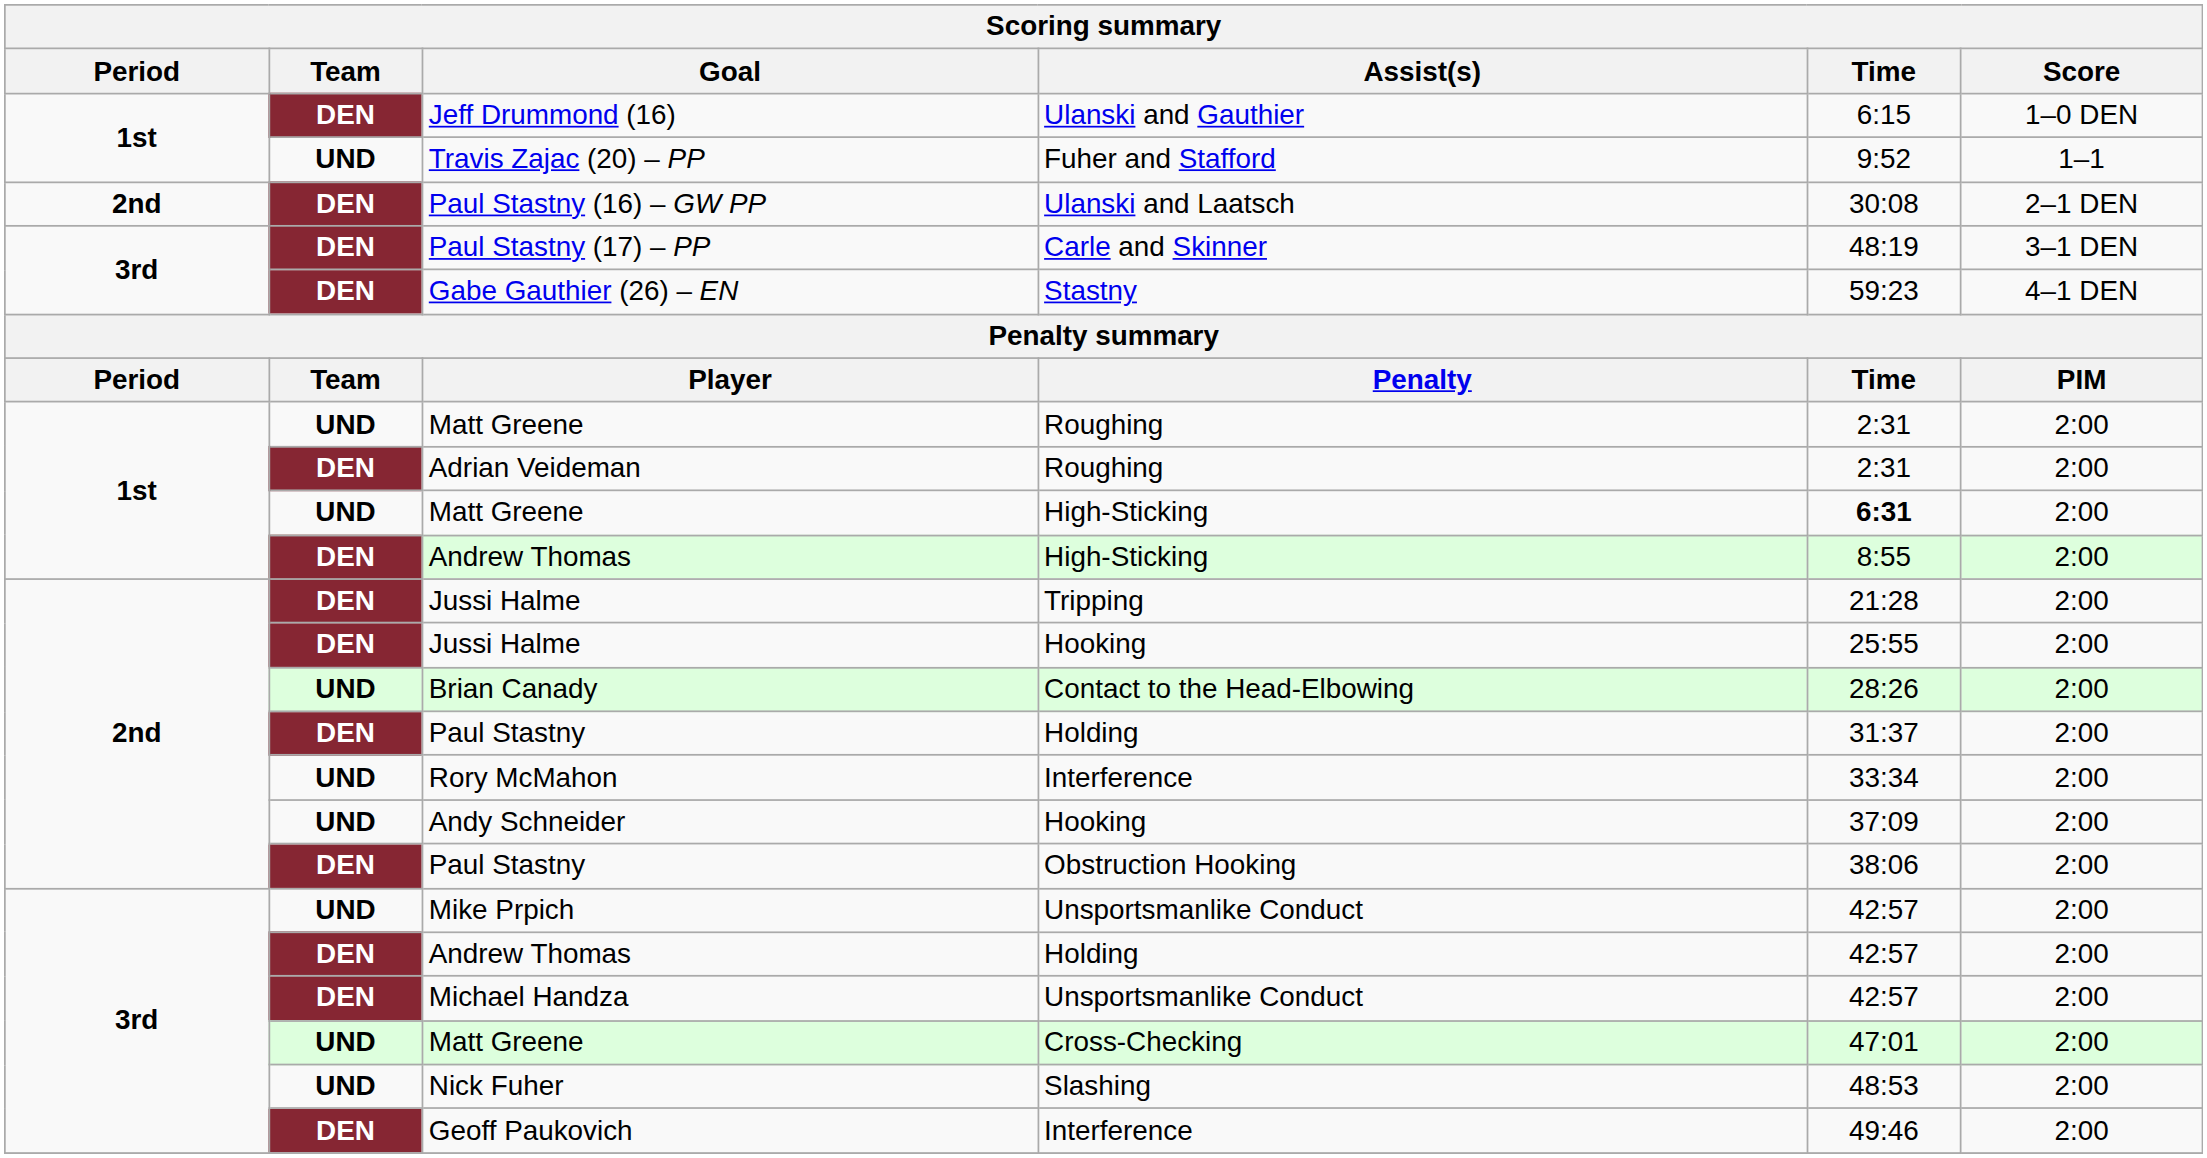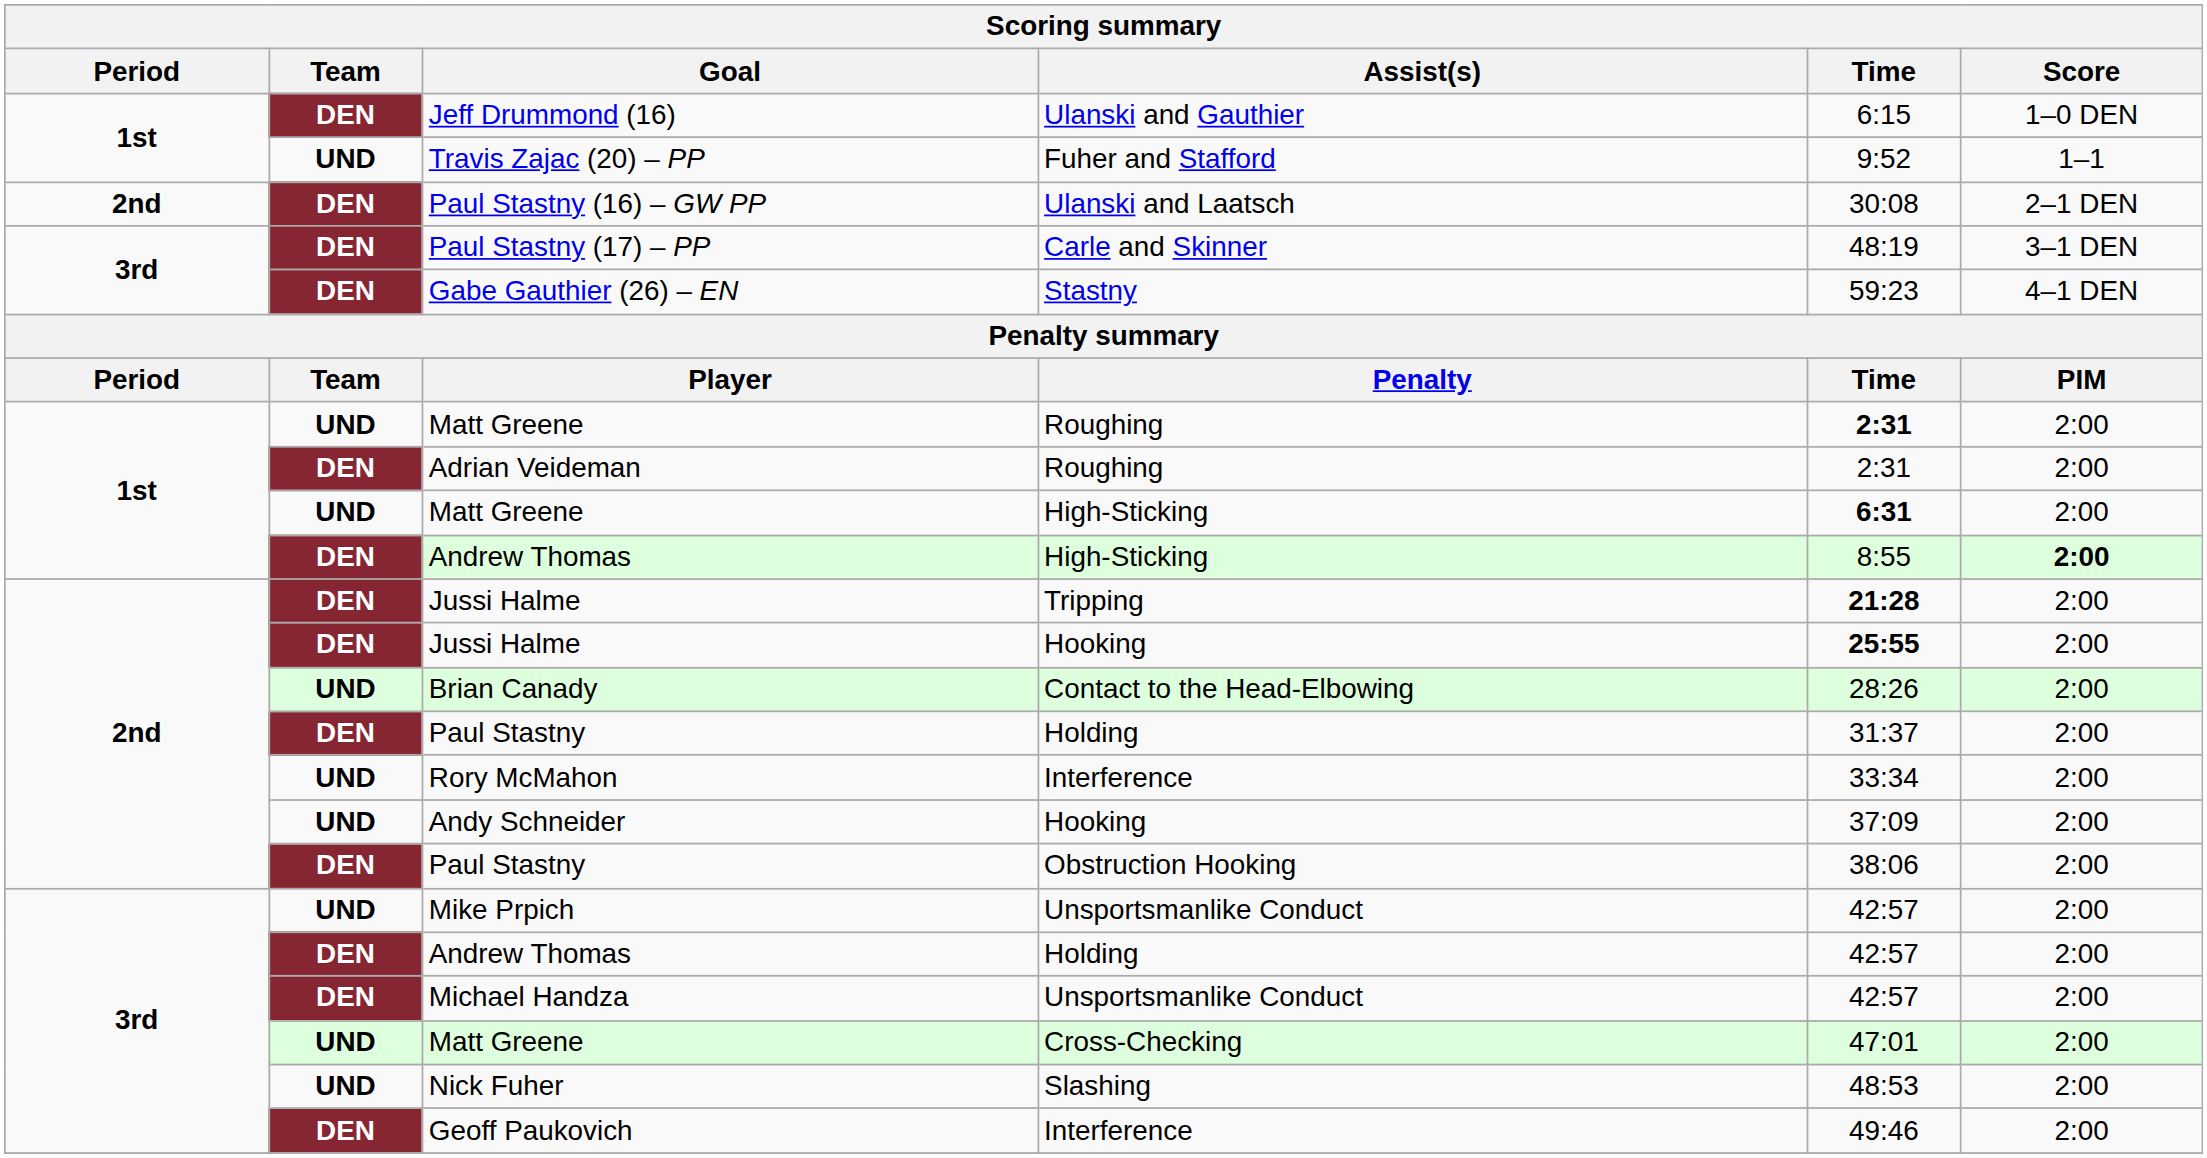(1884, 423) normal -> (1884, 423) bold
(2082, 556) normal -> (2082, 556) bold
(1884, 600) normal -> (1884, 600) bold
(1884, 644) normal -> (1884, 644) bold
